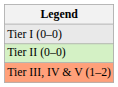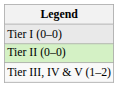(59, 73) lightsalmon background -> (59, 73) no background
